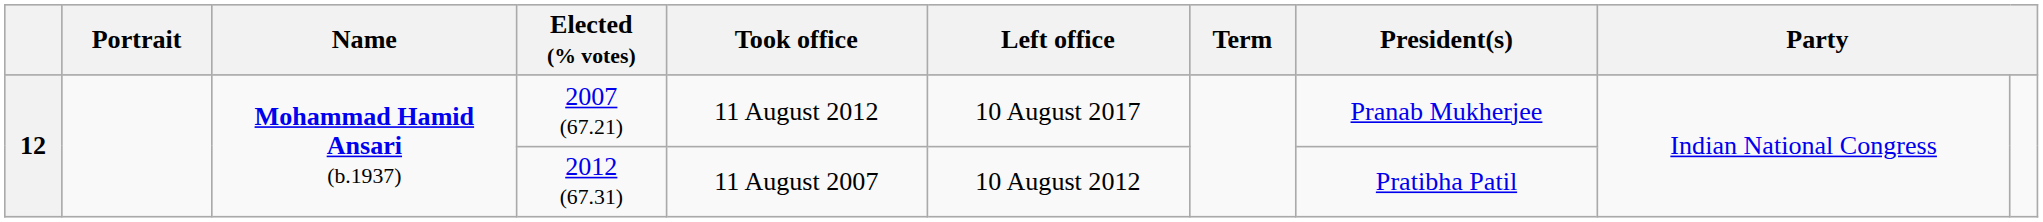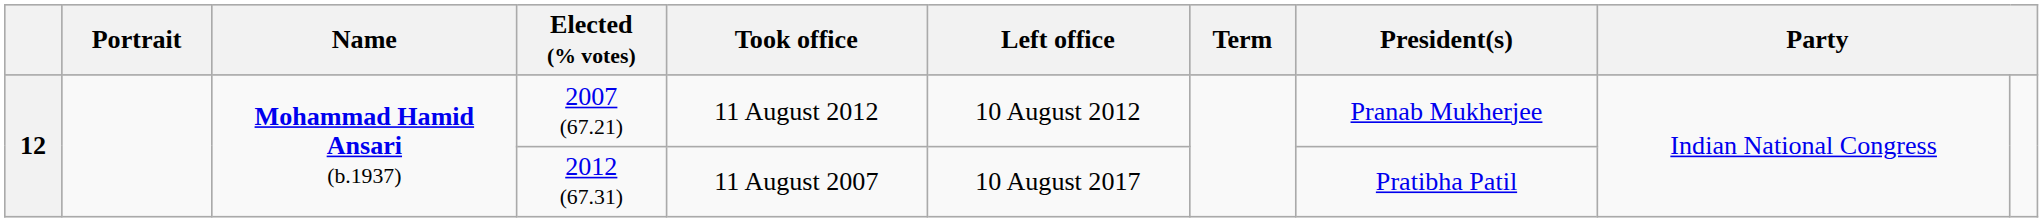(1058, 110) 10 August 2017 -> (1058, 110) 10 August 2012
(1058, 181) 10 August 2012 -> (1058, 181) 10 August 2017
